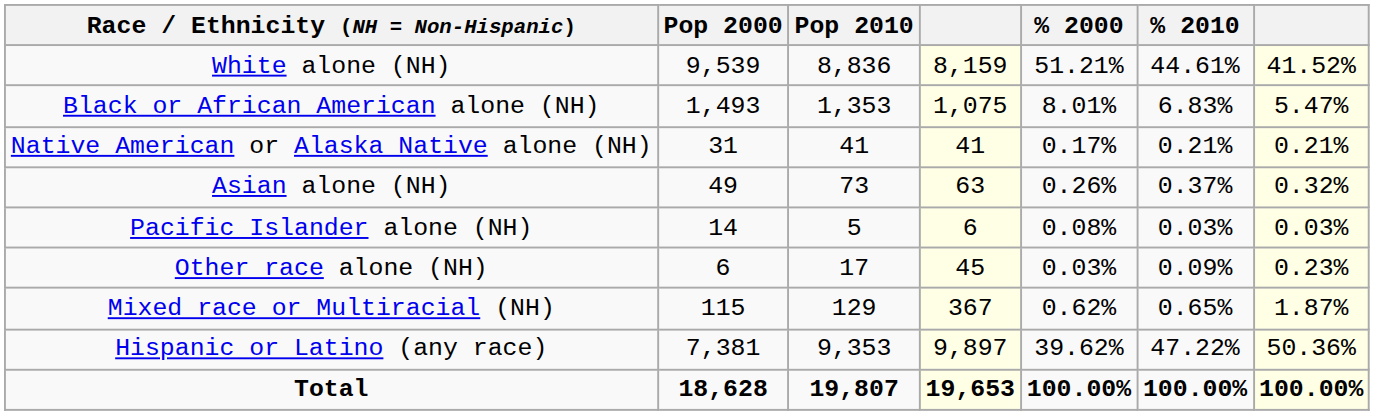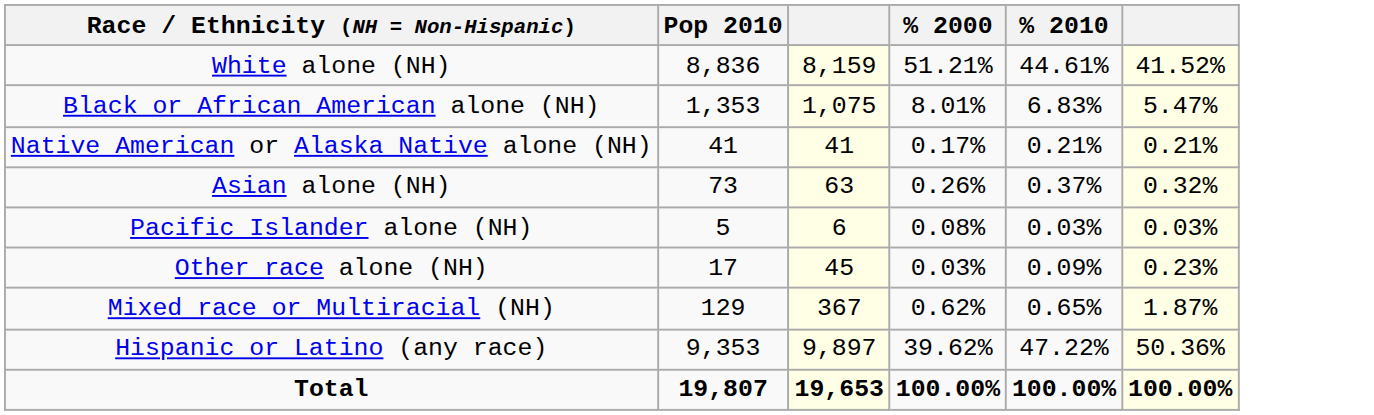- column: (723, 25)
